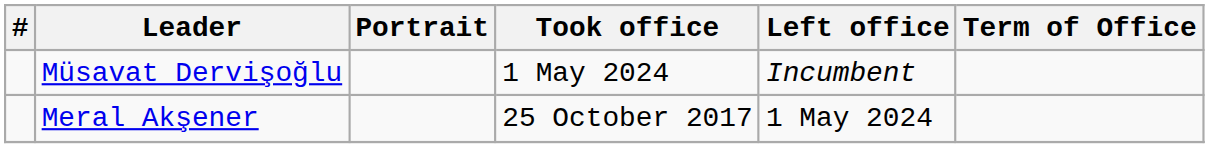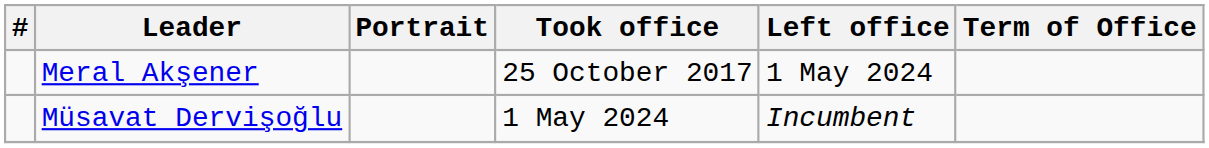rows swapped: (150, 118) <-> (192, 73)
